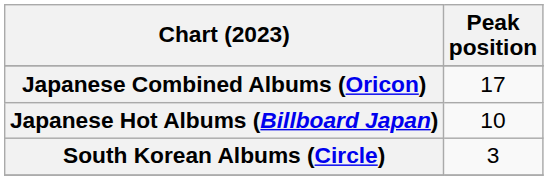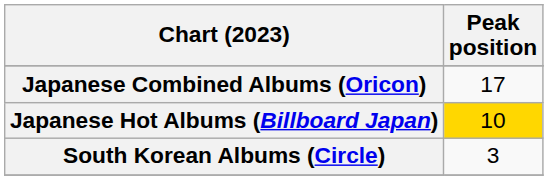(493, 120) no background -> (493, 120) gold background
